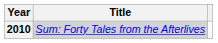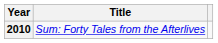(120, 30) lightgrey background -> (120, 30) no background
